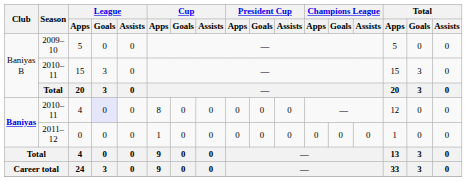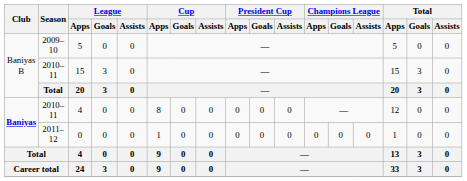(105, 110) lavender background -> (105, 110) no background
